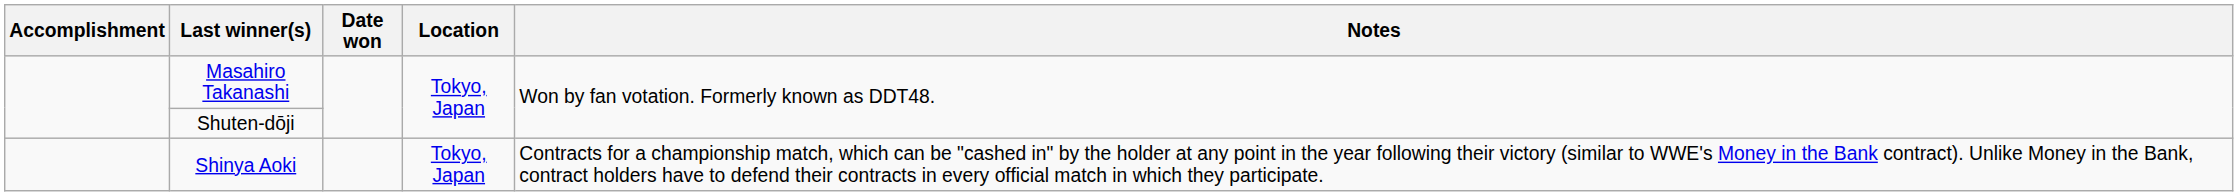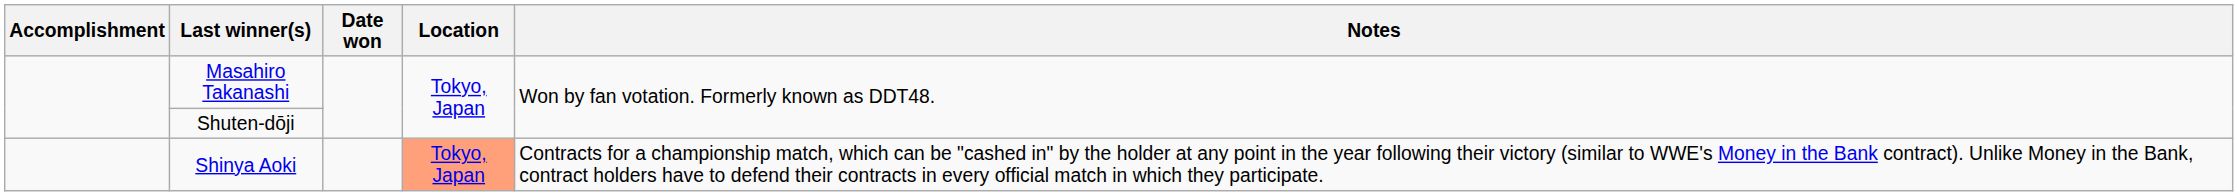(459, 164) no background -> (459, 164) lightsalmon background
